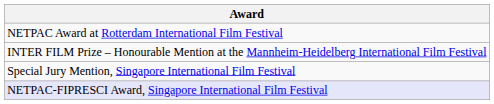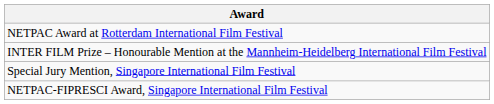(167, 90) lavender background -> (167, 90) no background
